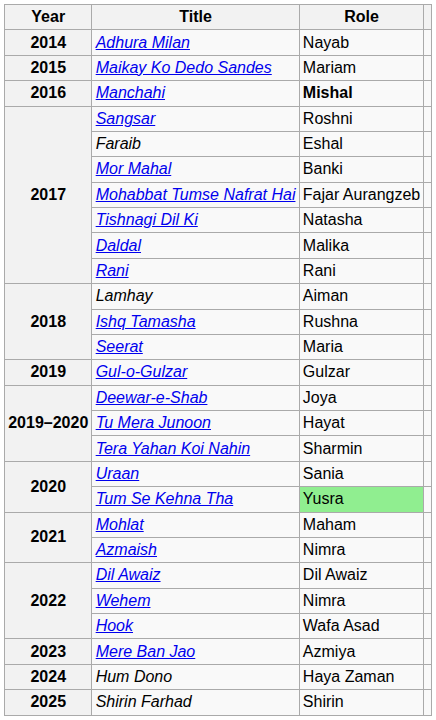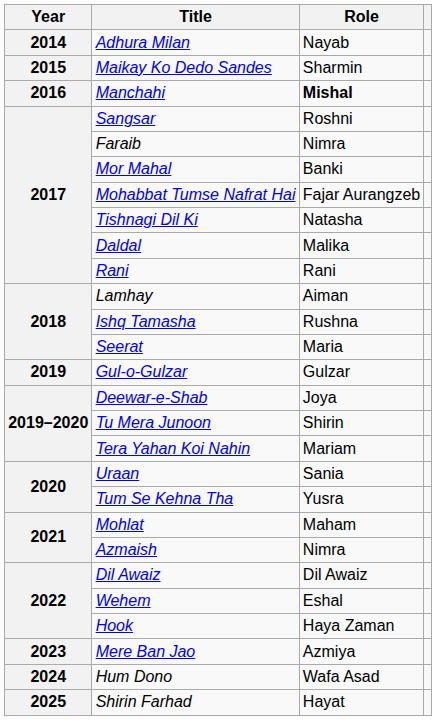(330, 67) Mariam -> (333, 67) Sharmin
(323, 144) Eshal -> (324, 144) Nimra
(324, 423) Hayat -> (323, 423) Shirin
(333, 448) Sharmin -> (330, 448) Mariam
(323, 499) lightgreen background -> (323, 499) no background
(324, 600) Nimra -> (323, 600) Eshal
(341, 626) Wafa Asad -> (349, 626) Haya Zaman
(349, 676) Haya Zaman -> (341, 676) Wafa Asad
(323, 702) Shirin -> (324, 702) Hayat
